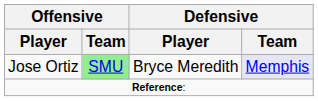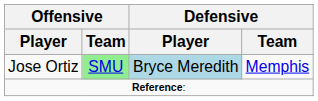(186, 66) no background -> (186, 66) lightblue background
(277, 66) lavender background -> (277, 66) no background
